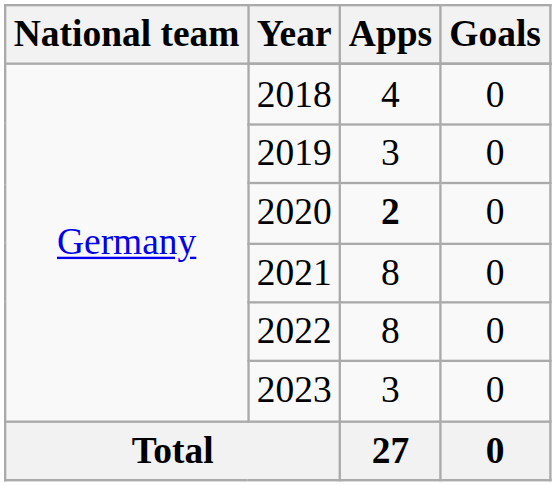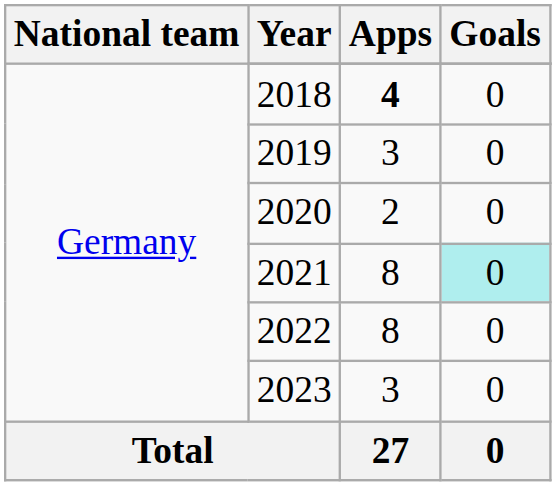(390, 93) normal -> (390, 93) bold
(390, 212) bold -> (390, 212) normal
(495, 271) no background -> (495, 271) paleturquoise background
